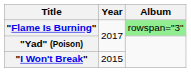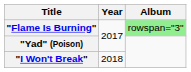(112, 59) 2015 -> (112, 59) 2018
